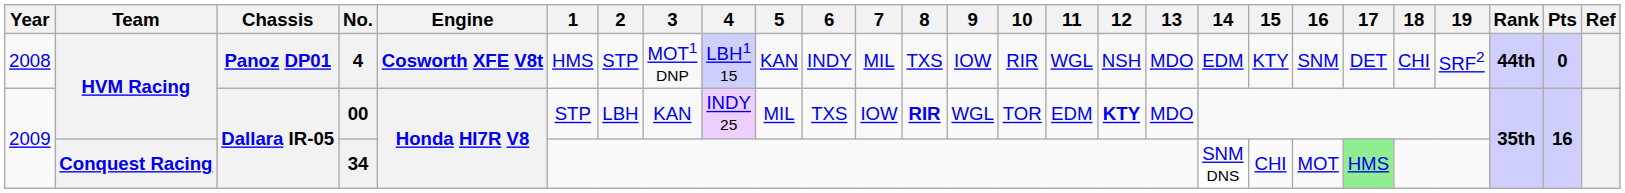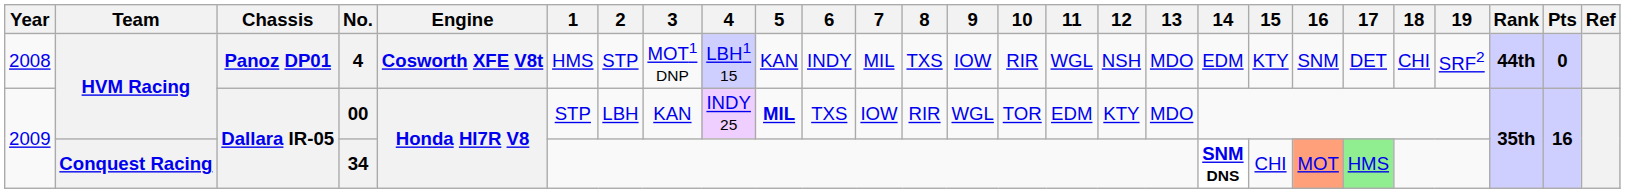(779, 113) normal -> (779, 113) bold
(925, 113) bold -> (925, 113) normal
(1121, 113) bold -> (1121, 113) normal
(1223, 163) normal -> (1223, 163) bold
(1318, 163) no background -> (1318, 163) lightsalmon background
